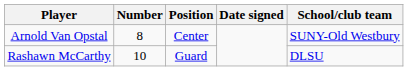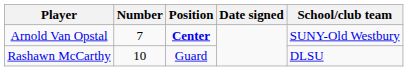(140, 35) 8 -> (140, 35) 7
(191, 35) normal -> (191, 35) bold
